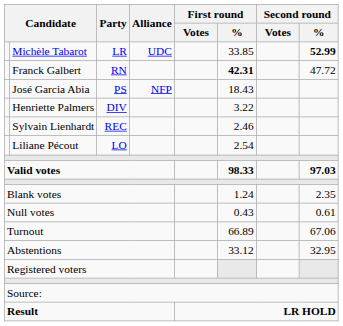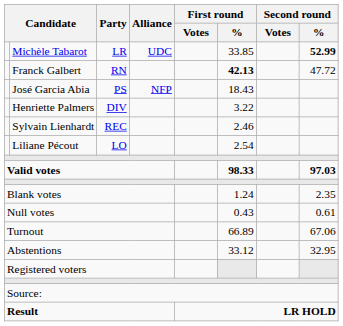(241, 70) 42.31 -> (241, 70) 42.13
